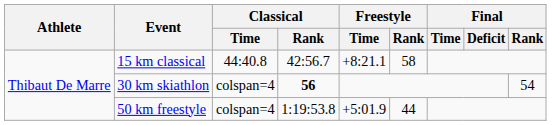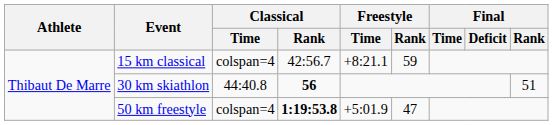(245, 62) 44:40.8 -> (245, 62) colspan=4
(409, 62) 58 -> (410, 62) 59
(245, 85) colspan=4 -> (245, 85) 44:40.8
(527, 85) 54 -> (529, 85) 51
(308, 109) normal -> (309, 109) bold
(409, 109) 44 -> (410, 109) 47
